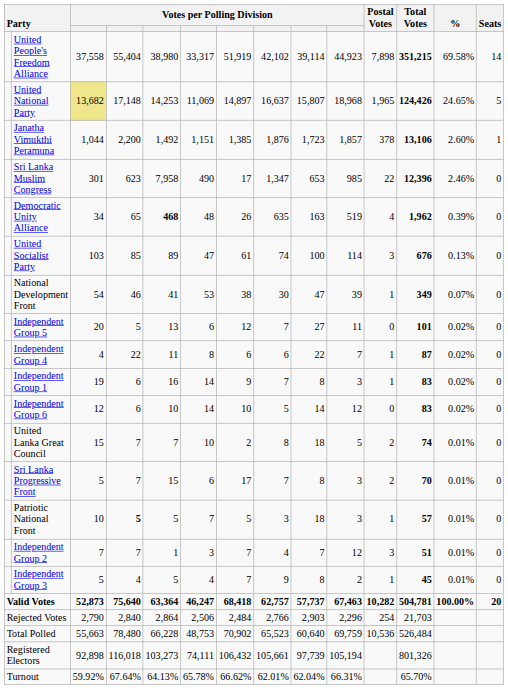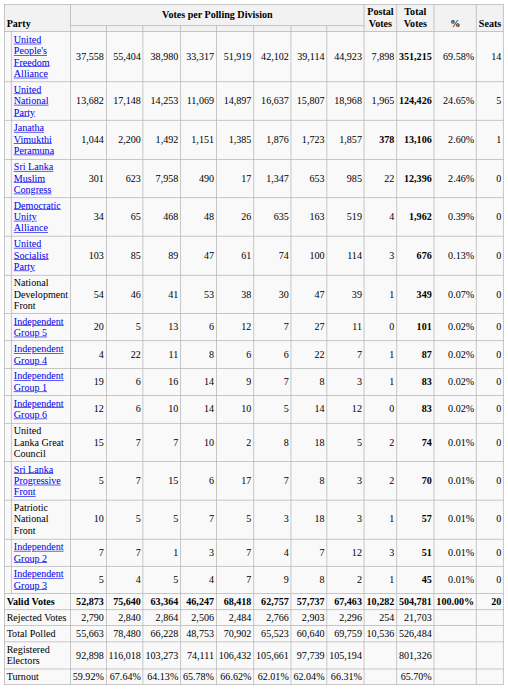(90, 101) khaki background -> (90, 101) no background
(387, 139) normal -> (387, 139) bold
(171, 217) bold -> (171, 217) normal
(138, 519) bold -> (138, 519) normal
